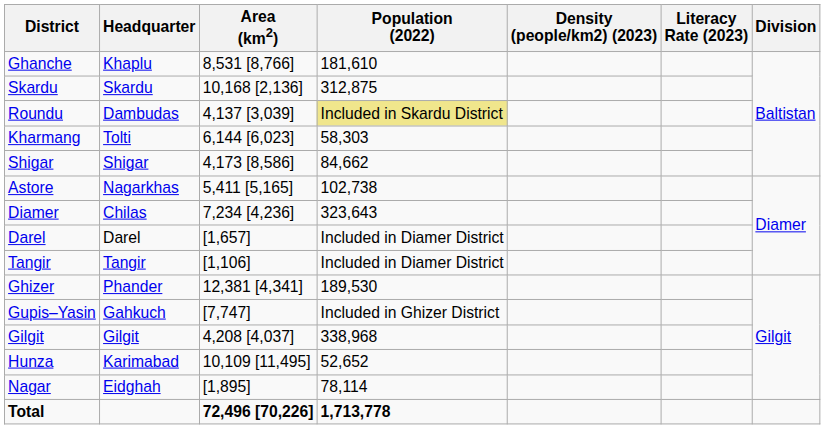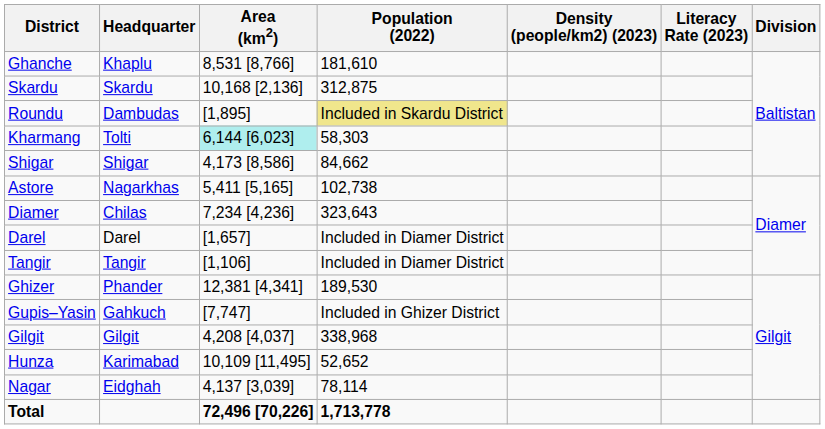(248, 113) 4,137 [3,039] -> (227, 113) [1,895]
(248, 138) no background -> (248, 138) paleturquoise background
(227, 386) [1,895] -> (248, 386) 4,137 [3,039]
